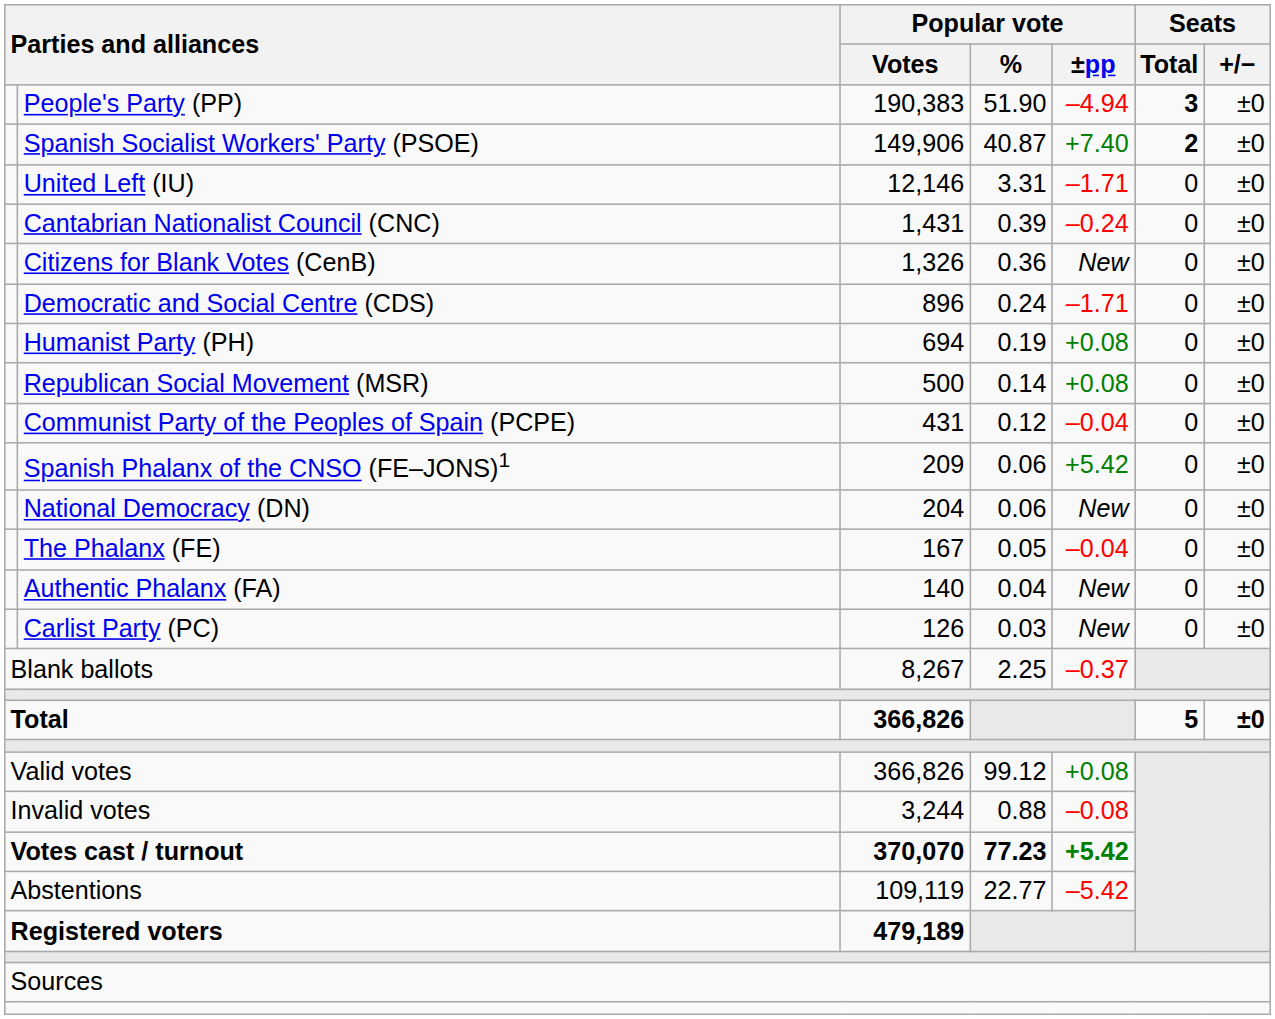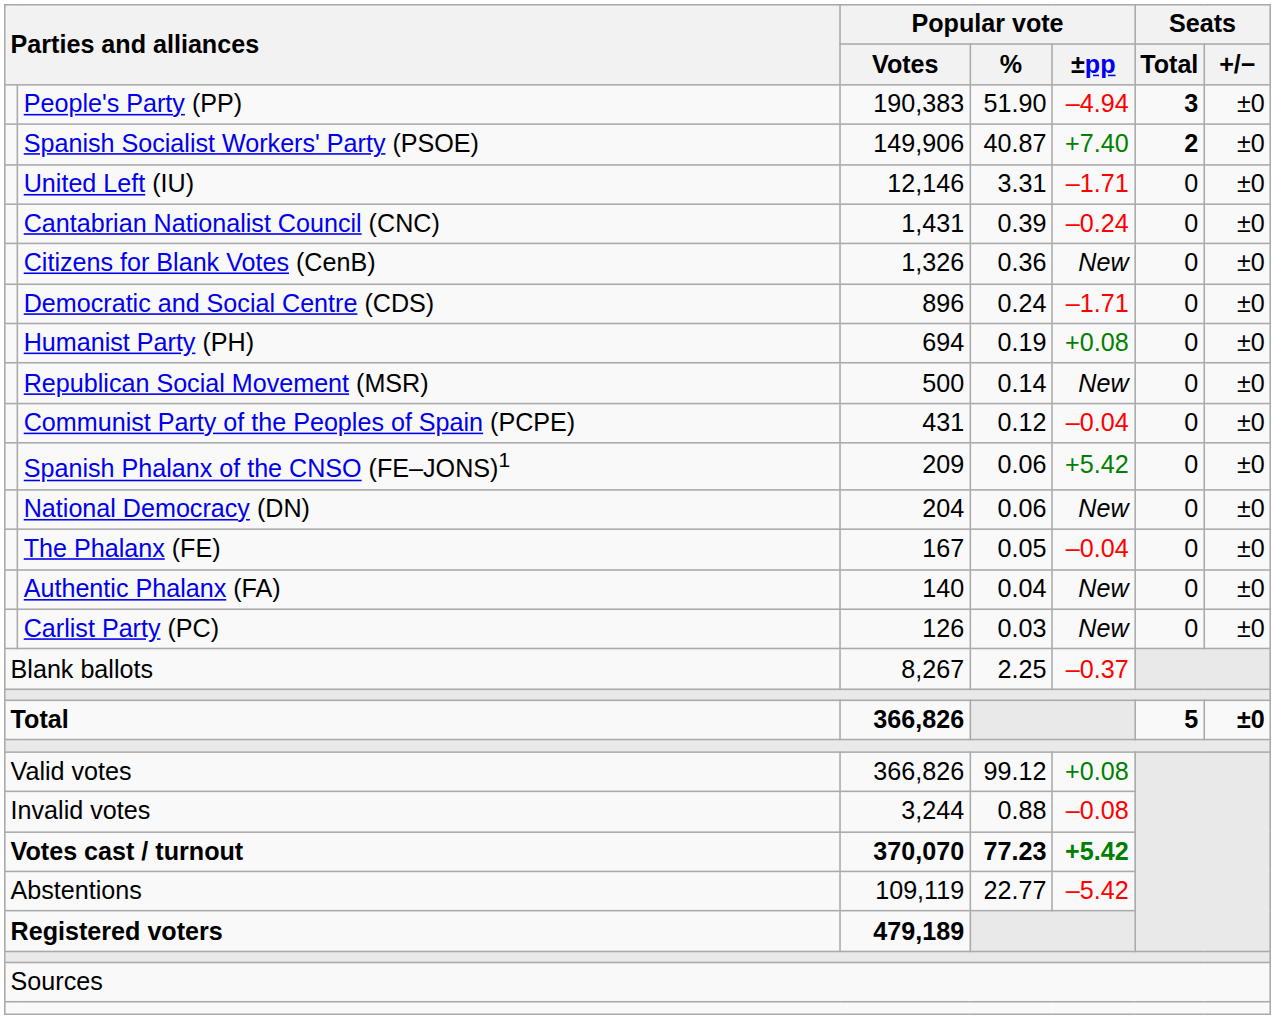(1097, 382) +0.08 -> (1103, 382) New
